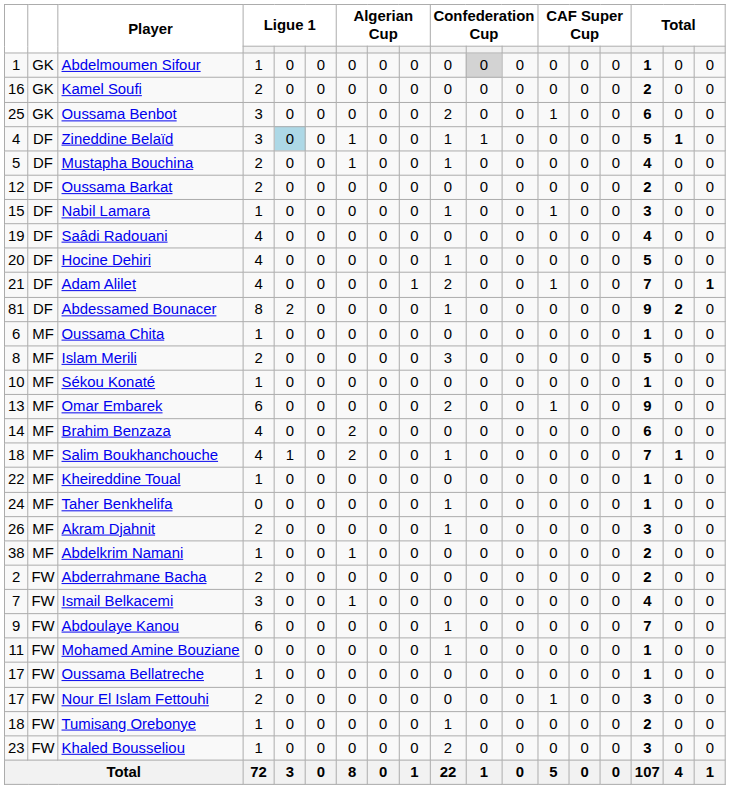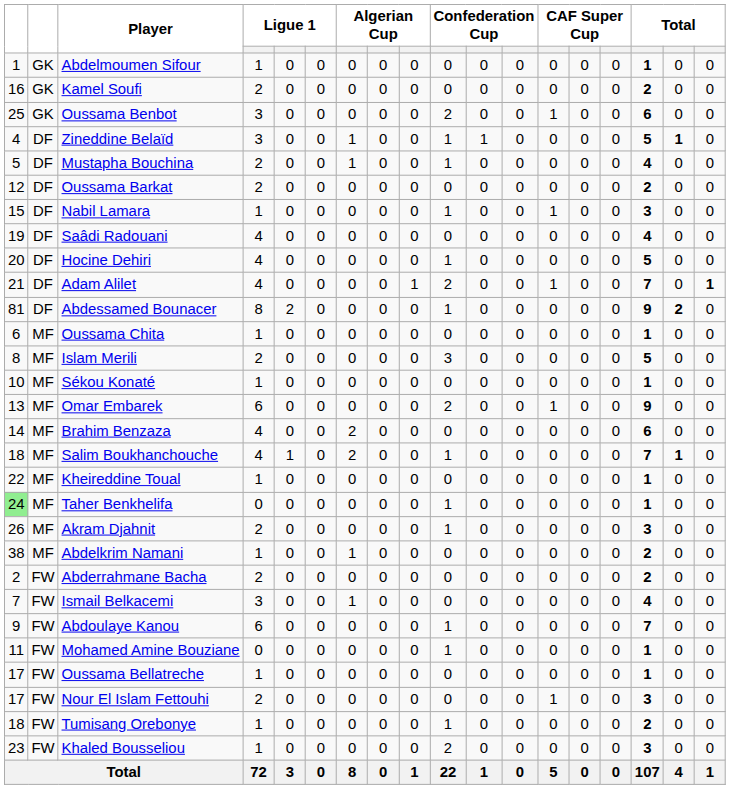(484, 65) lightgrey background -> (484, 65) no background
(290, 138) lightblue background -> (290, 138) no background
(16, 504) no background -> (16, 504) lightgreen background
